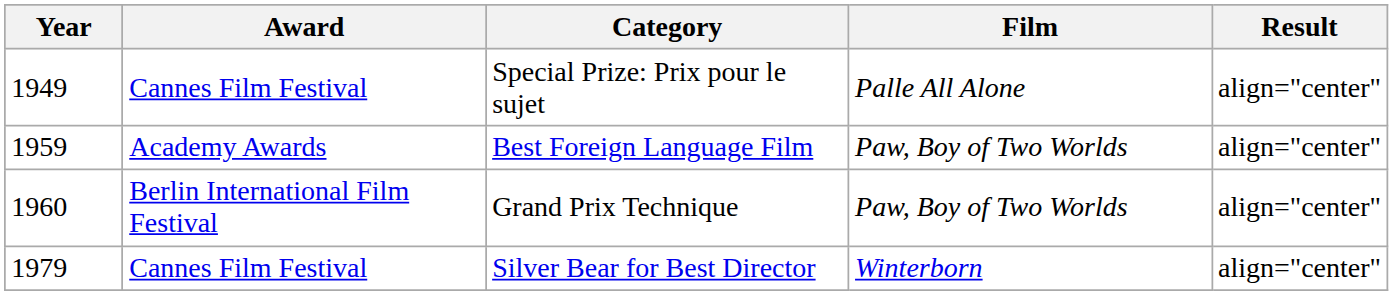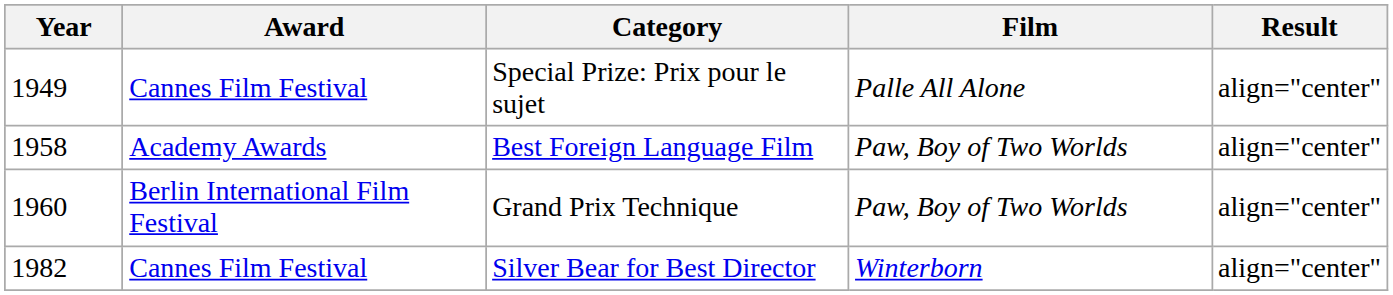(39, 147) 1959 -> (39, 147) 1958
(39, 267) 1979 -> (39, 267) 1982
